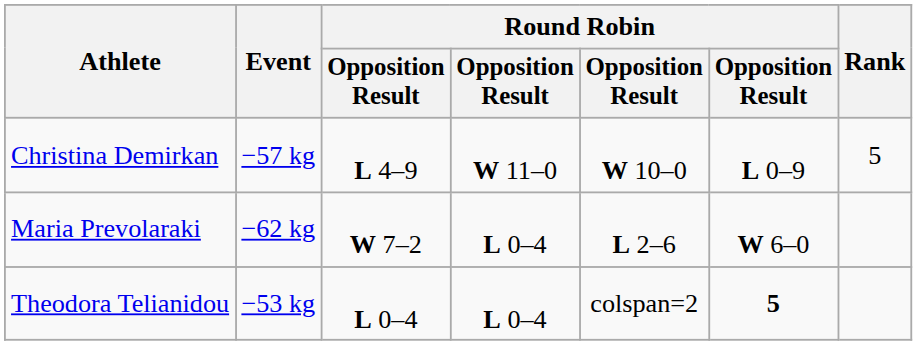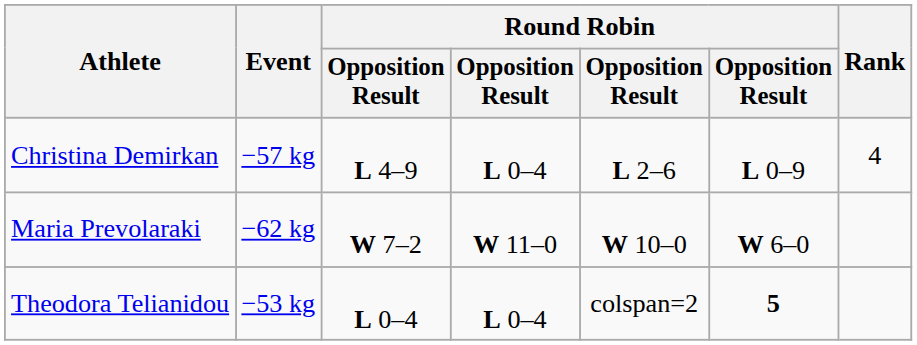(515, 170) W 11–0 -> (515, 170) L 0–4
(644, 170) W 10–0 -> (644, 170) L 2–6
(875, 155) 5 -> (875, 155) 4
(515, 244) L 0–4 -> (515, 244) W 11–0
(644, 244) L 2–6 -> (644, 244) W 10–0
